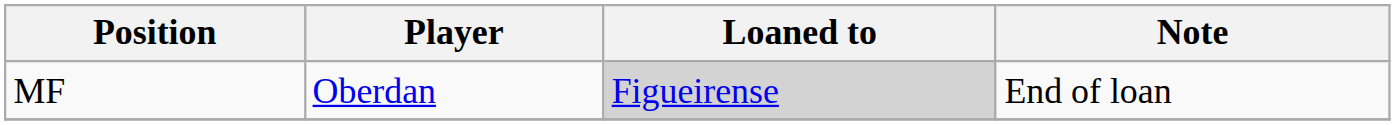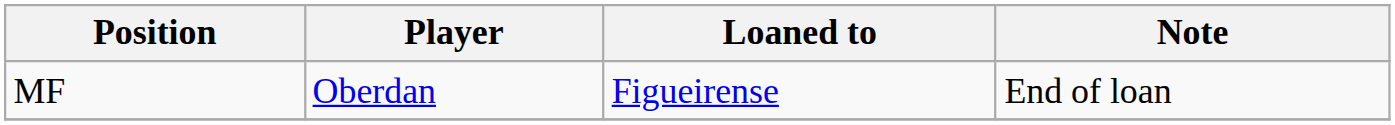(695, 89) lightgrey background -> (695, 89) no background
